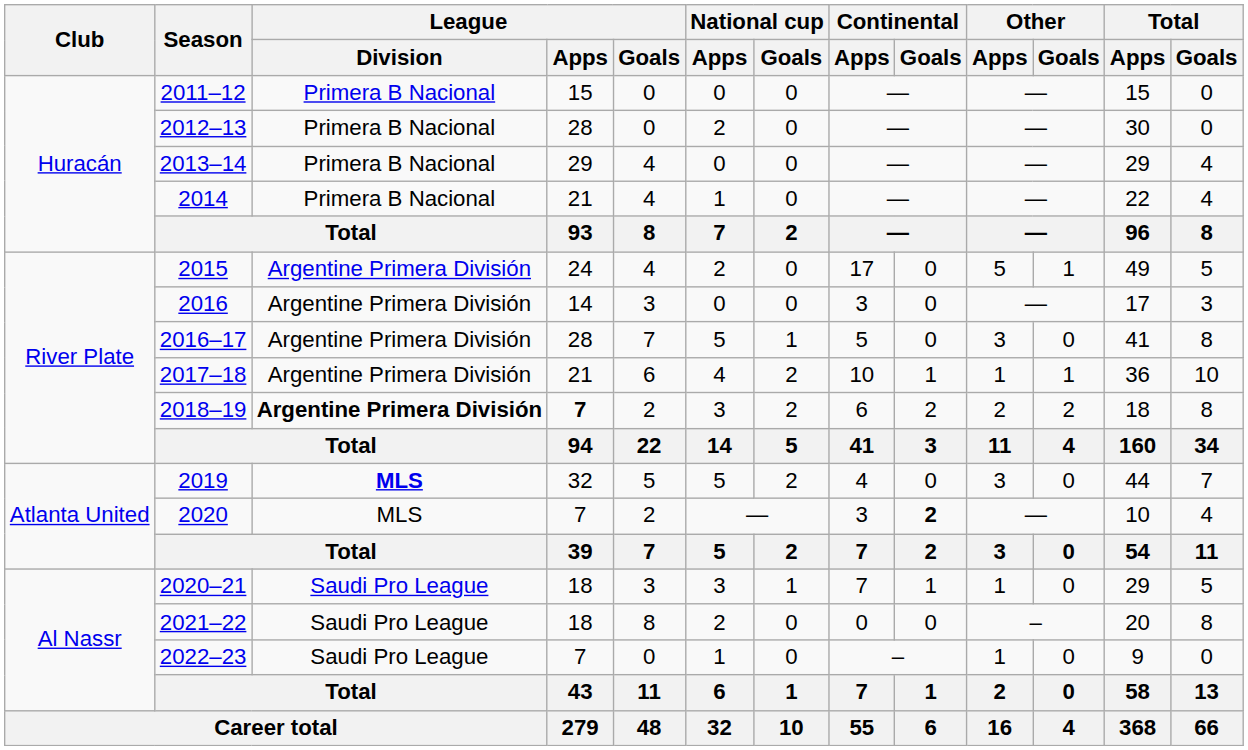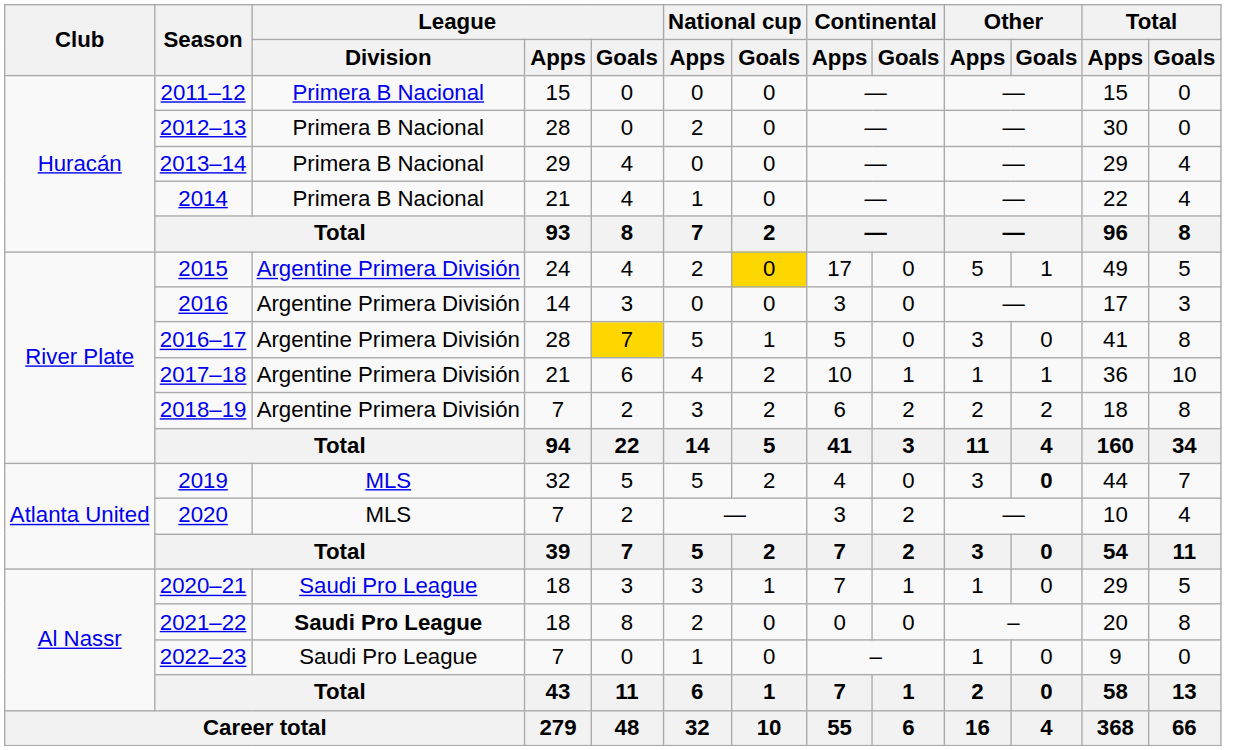(791, 269) no background -> (769, 269) gold background
(649, 339) no background -> (627, 339) gold background
(399, 410) bold -> (388, 410) normal
(580, 410) bold -> (558, 410) normal
(399, 480) bold -> (388, 480) normal
(1069, 480) normal -> (1046, 480) bold
(931, 515) bold -> (909, 515) normal
(399, 621) normal -> (388, 621) bold
